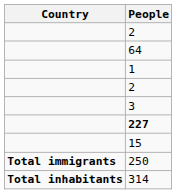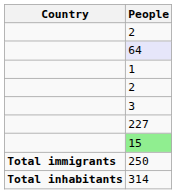(135, 51) no background -> (135, 51) lavender background
(138, 124) bold -> (138, 124) normal
(135, 143) no background -> (135, 143) lightgreen background
